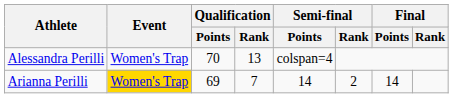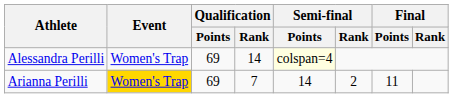(213, 59) 70 -> (213, 59) 69
(254, 59) 13 -> (254, 59) 14
(305, 59) no background -> (305, 59) lightyellow background
(392, 81) 14 -> (392, 81) 11
